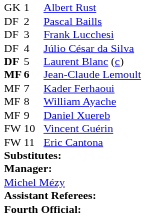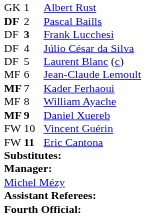(11, 21) normal -> (12, 21) bold
(27, 34) normal -> (27, 34) bold
(12, 61) bold -> (11, 61) normal
(13, 74) bold -> (12, 74) normal
(27, 74) bold -> (27, 74) normal
(12, 88) normal -> (13, 88) bold
(12, 115) normal -> (13, 115) bold
(27, 115) normal -> (27, 115) bold
(29, 142) normal -> (29, 142) bold
